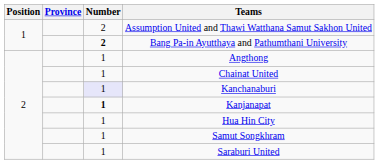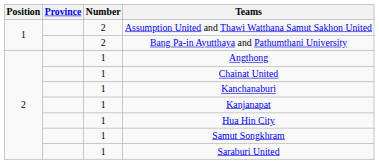(103, 43) bold -> (103, 43) normal
(103, 89) lavender background -> (103, 89) no background
(103, 105) bold -> (103, 105) normal
